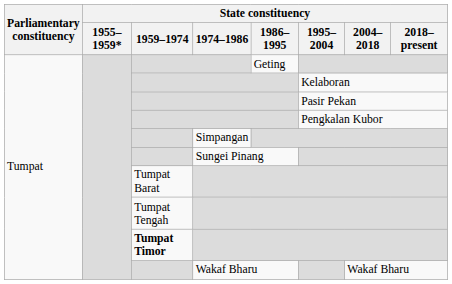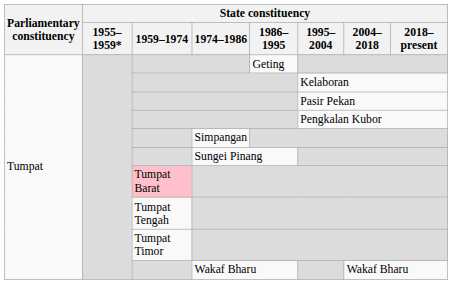(152, 181) no background -> (152, 181) pink background
(154, 244) bold -> (152, 244) normal
